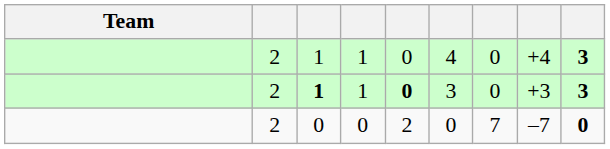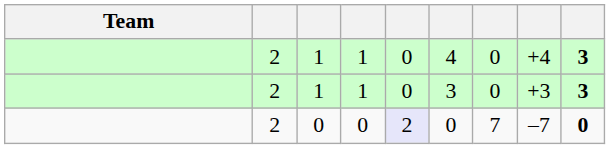(319, 90) bold -> (319, 90) normal
(407, 90) bold -> (407, 90) normal
(407, 125) no background -> (407, 125) lavender background
